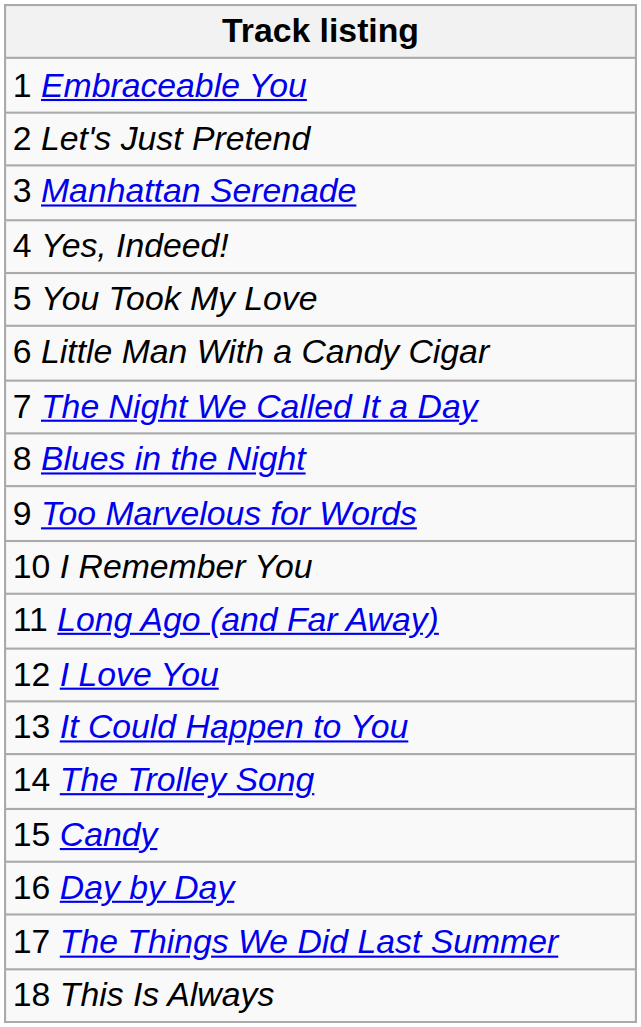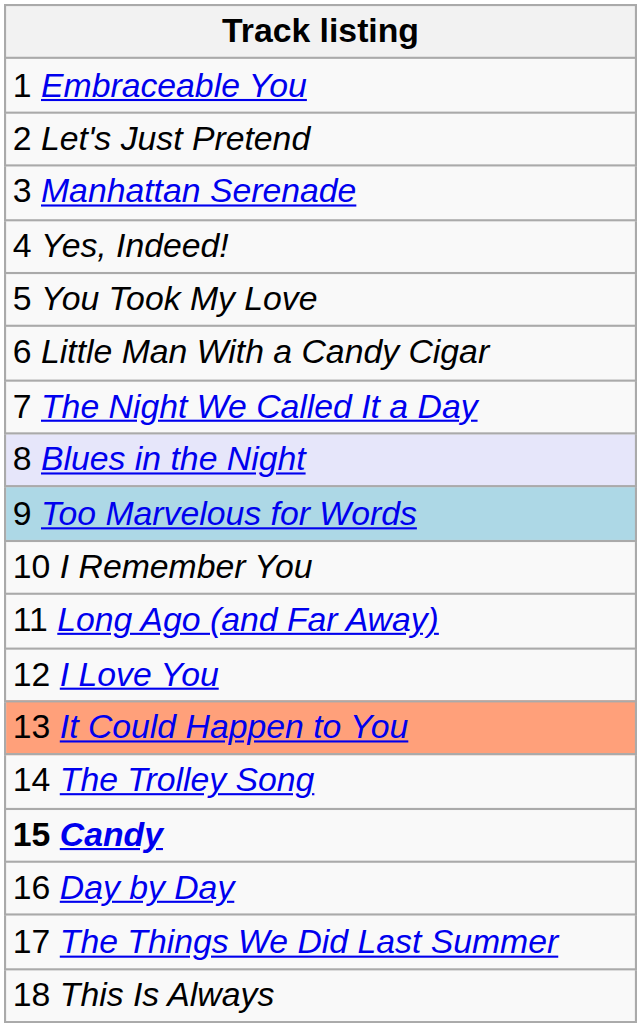(159, 459) no background -> (159, 459) lavender background
(215, 513) no background -> (215, 513) lightblue background
(211, 727) no background -> (211, 727) lightsalmon background
(85, 834) normal -> (88, 834) bold
